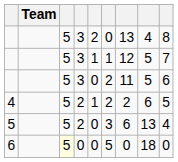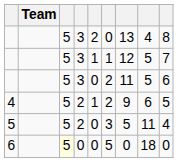(127, 102) 2 -> (127, 102) 9
(127, 124) 6 -> (127, 124) 5
(148, 124) 13 -> (148, 124) 11
